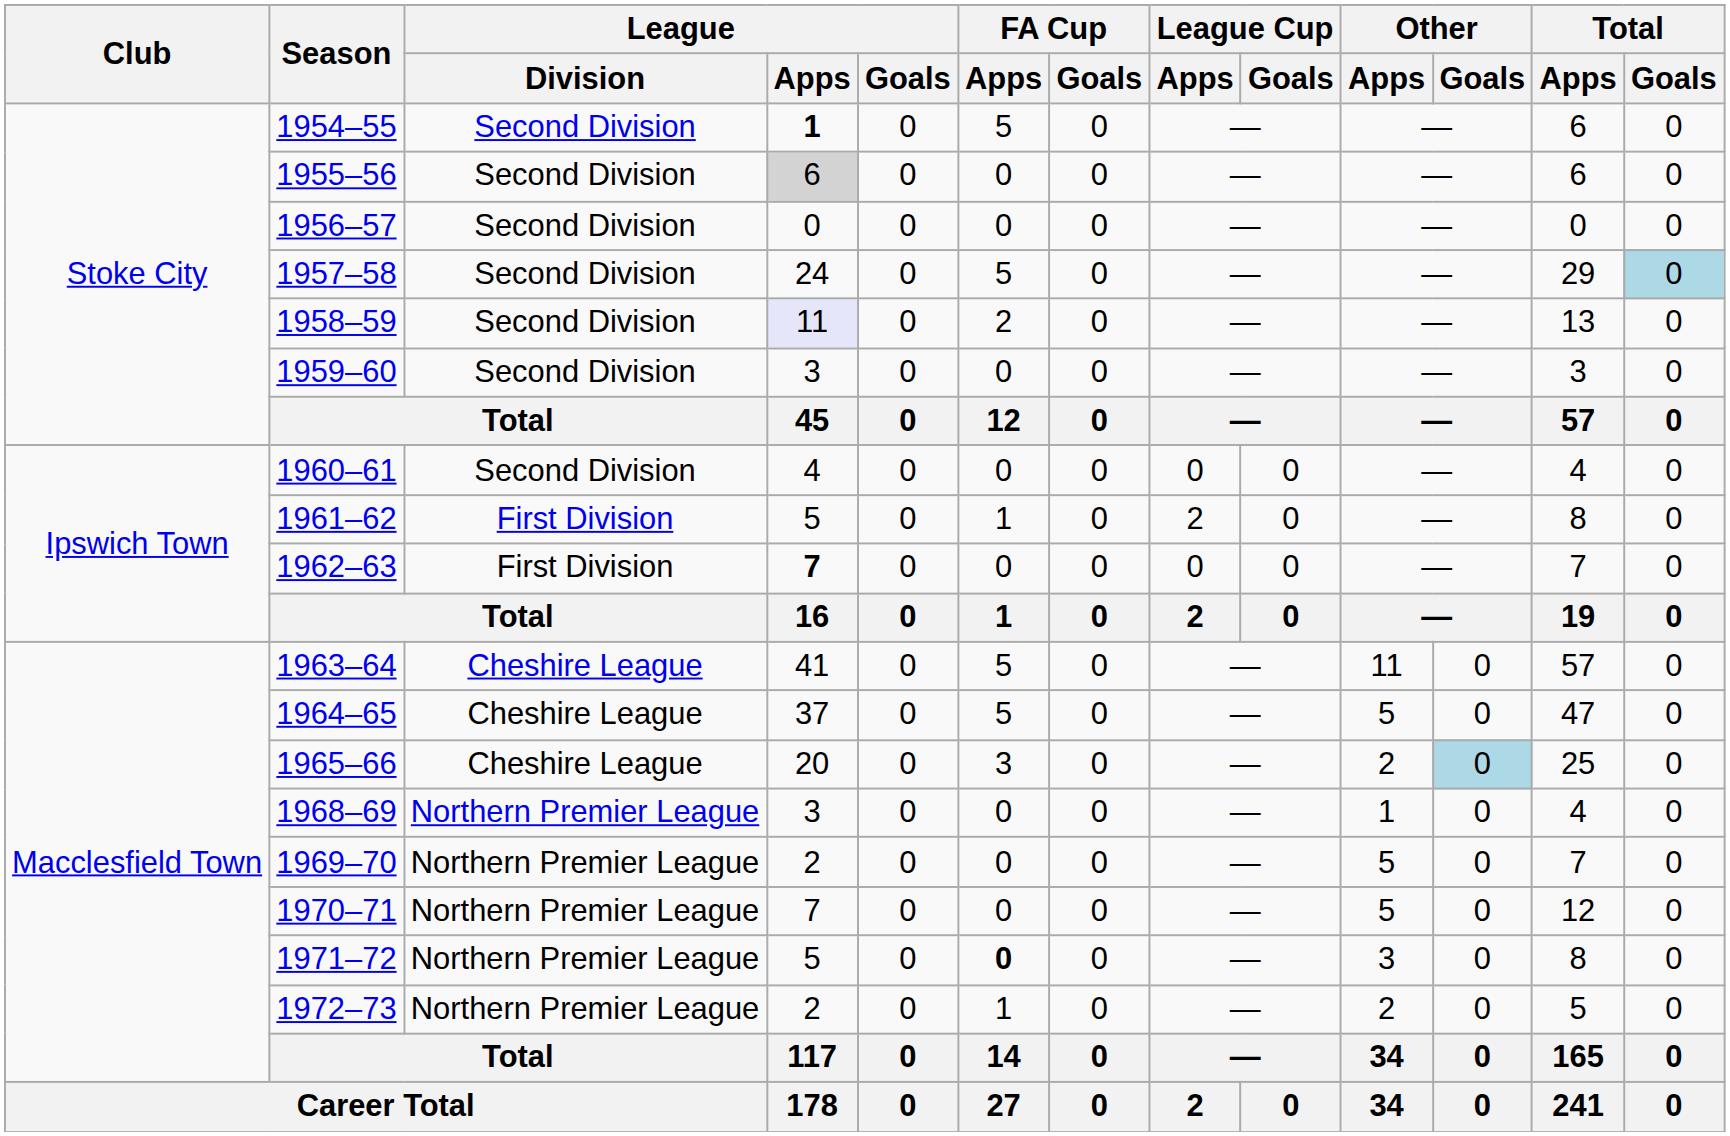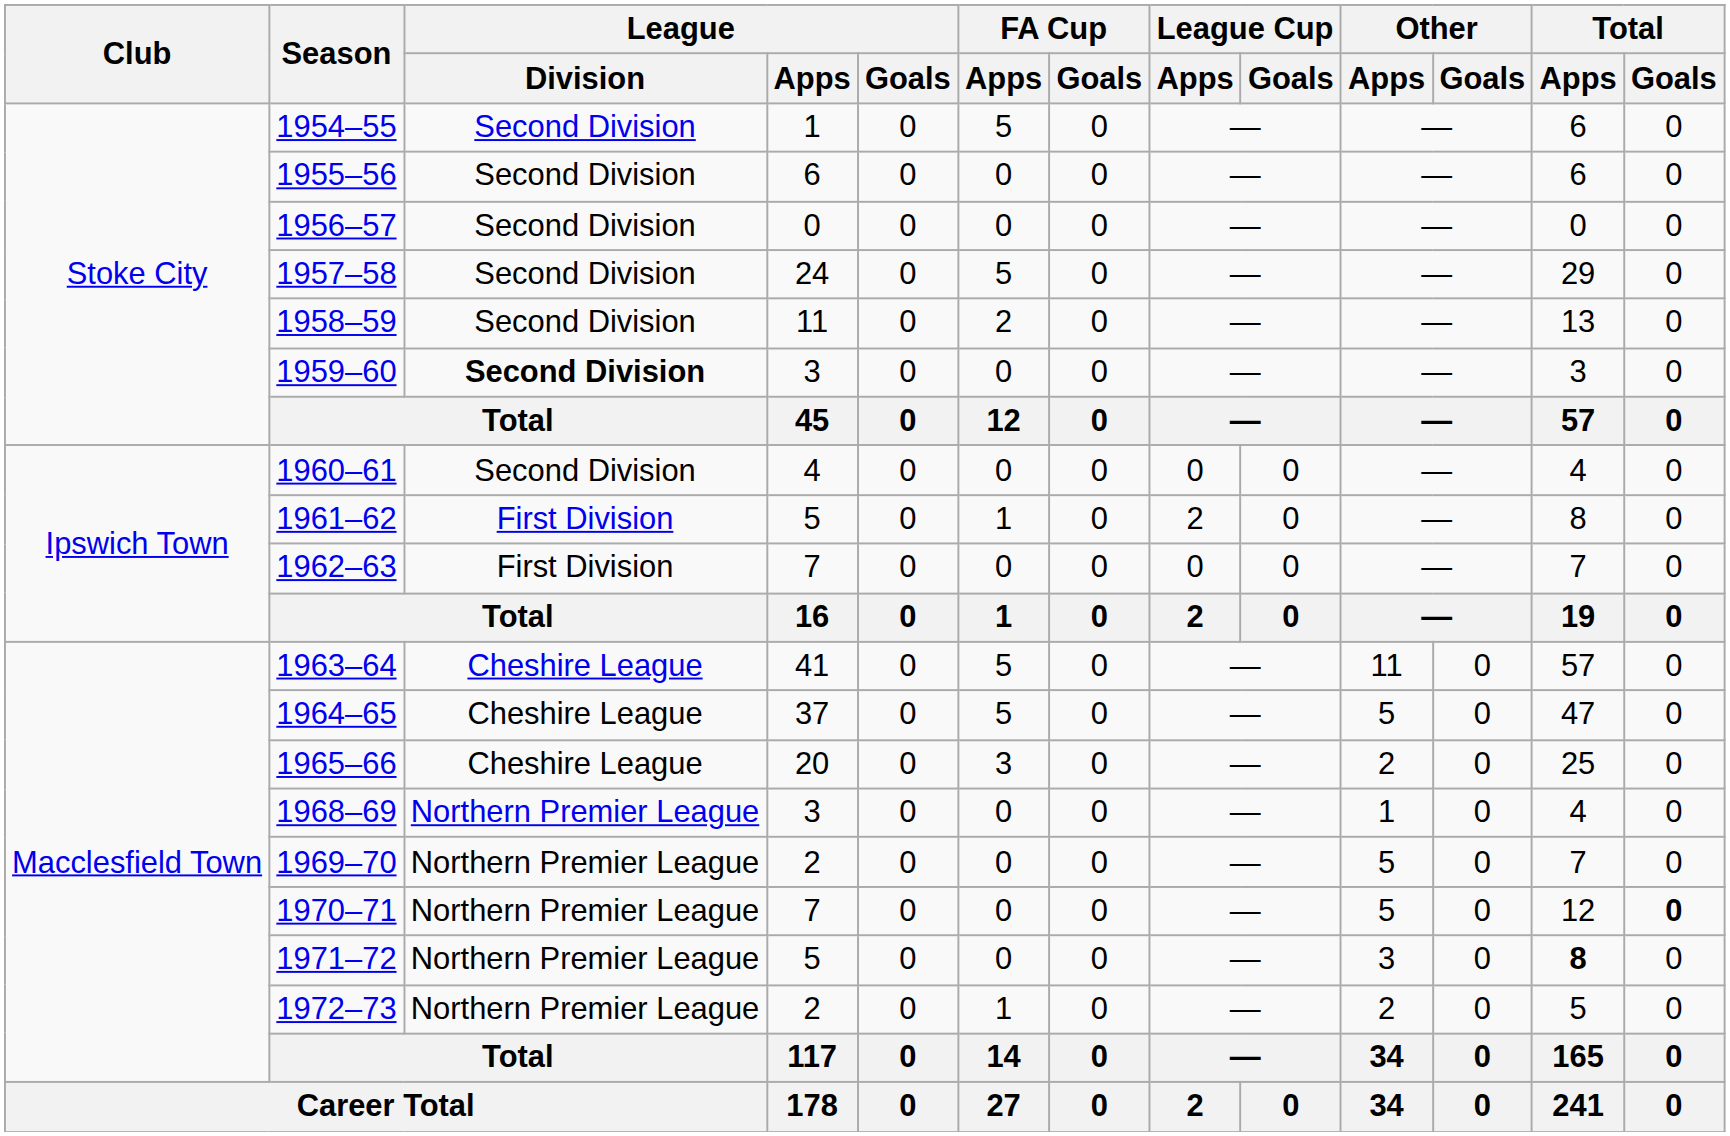(812, 126) bold -> (812, 126) normal
(812, 175) lightgrey background -> (812, 175) no background
(1674, 273) lightblue background -> (1674, 273) no background
(812, 322) lavender background -> (812, 322) no background
(585, 371) normal -> (585, 371) bold
(812, 567) bold -> (812, 567) normal
(1482, 763) lightblue background -> (1482, 763) no background
(1674, 910) normal -> (1674, 910) bold
(1004, 959) bold -> (1004, 959) normal
(1578, 959) normal -> (1578, 959) bold
